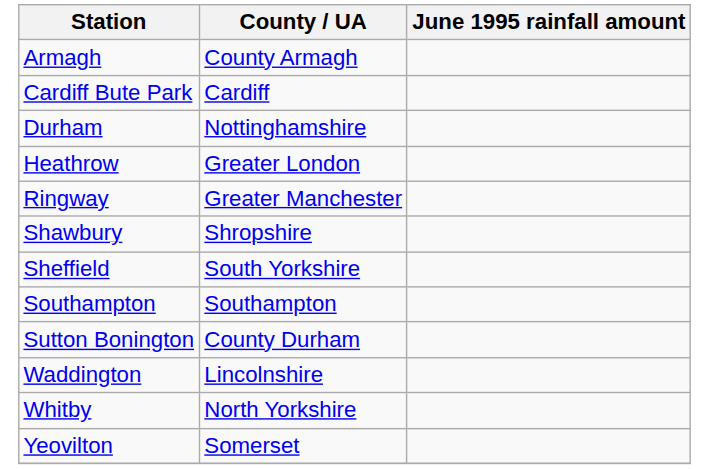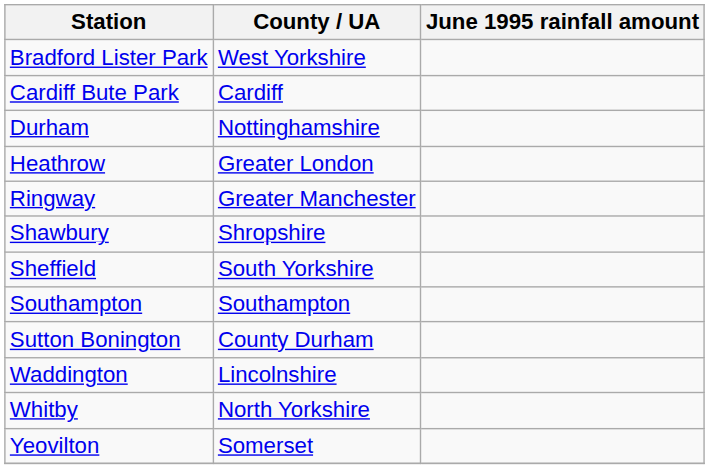- row: (62, 57)
+ row: (109, 57)
